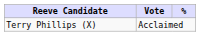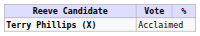(51, 25) normal -> (51, 25) bold
